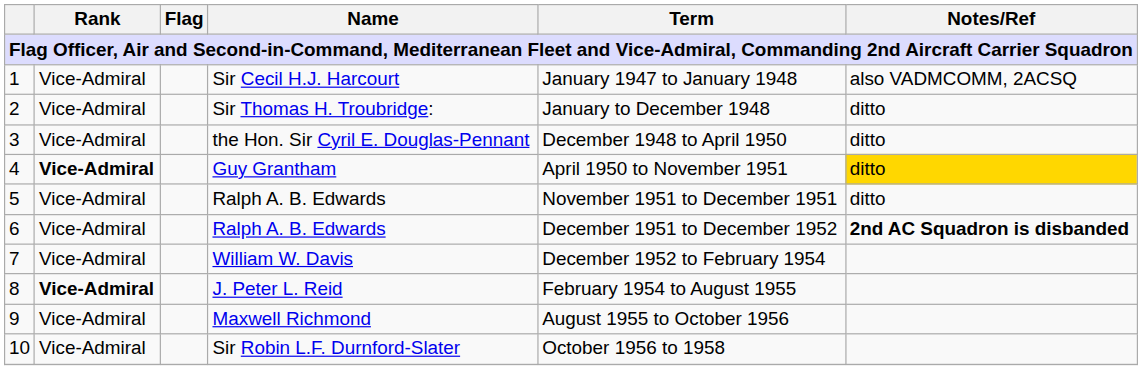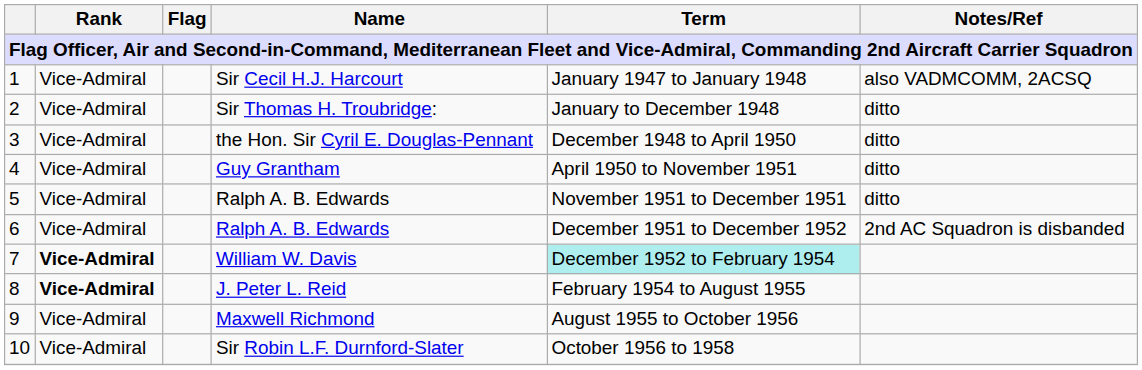(97, 169) bold -> (93, 169) normal
(868, 169) gold background -> (882, 169) no background
(989, 229) bold -> (994, 229) normal
(92, 259) normal -> (97, 259) bold
(684, 259) no background -> (693, 259) paleturquoise background
